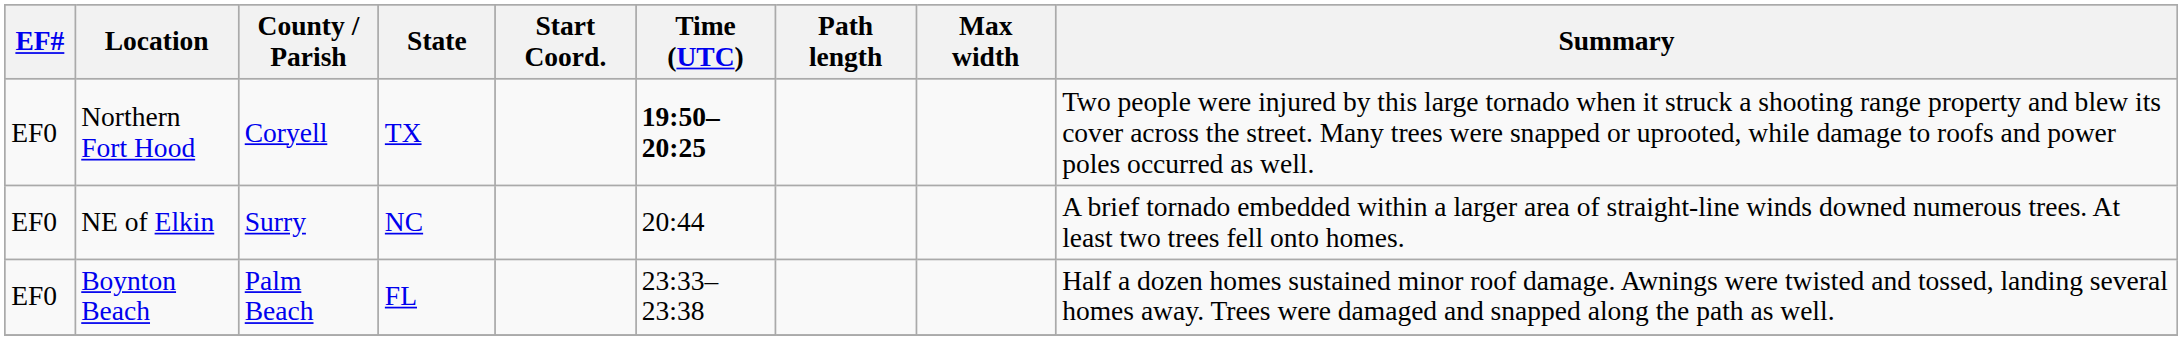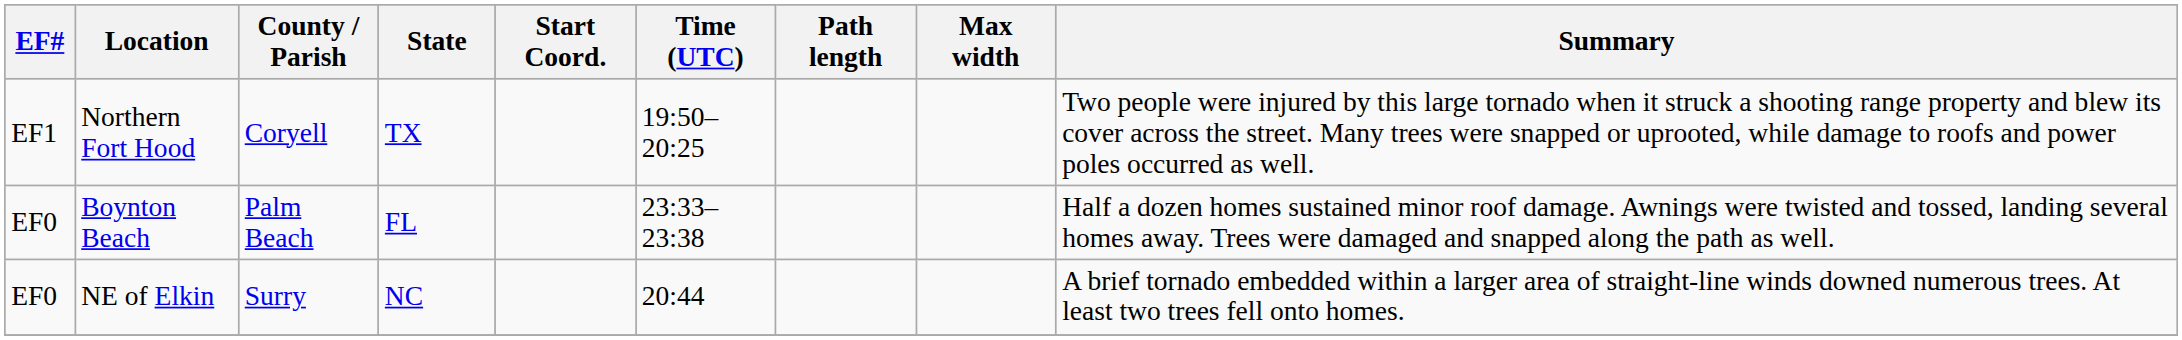(34, 131) EF0 -> (34, 131) EF1
(681, 131) bold -> (680, 131) normal
rows swapped: (148, 221) <-> (129, 296)
